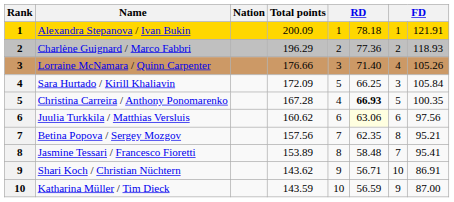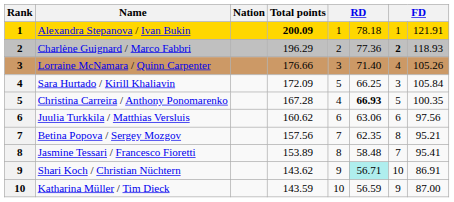(298, 30) normal -> (298, 30) bold
(398, 48) normal -> (398, 48) bold
(369, 118) lightyellow background -> (369, 118) no background
(369, 170) no background -> (369, 170) paleturquoise background
